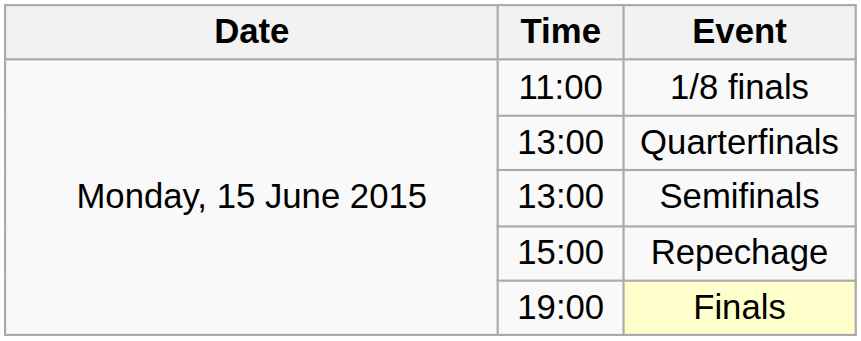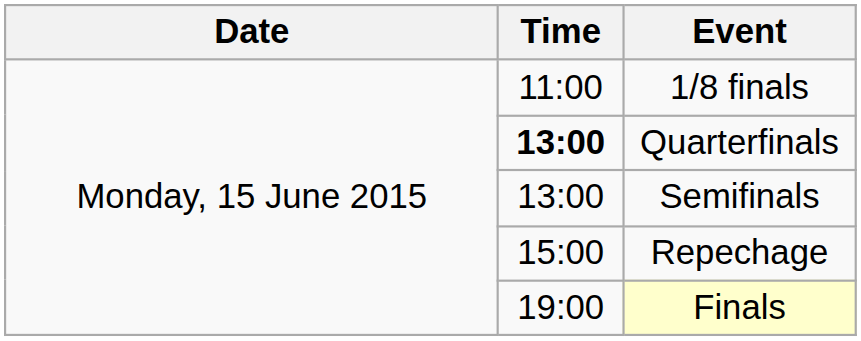(561, 142) normal -> (561, 142) bold
